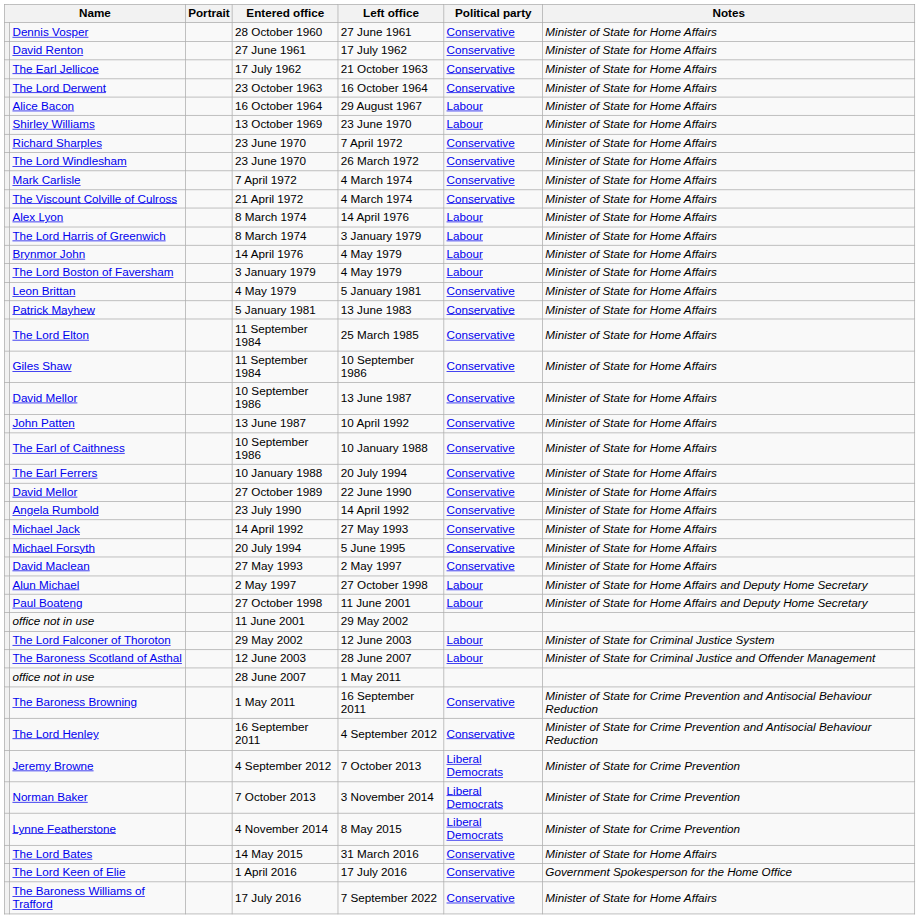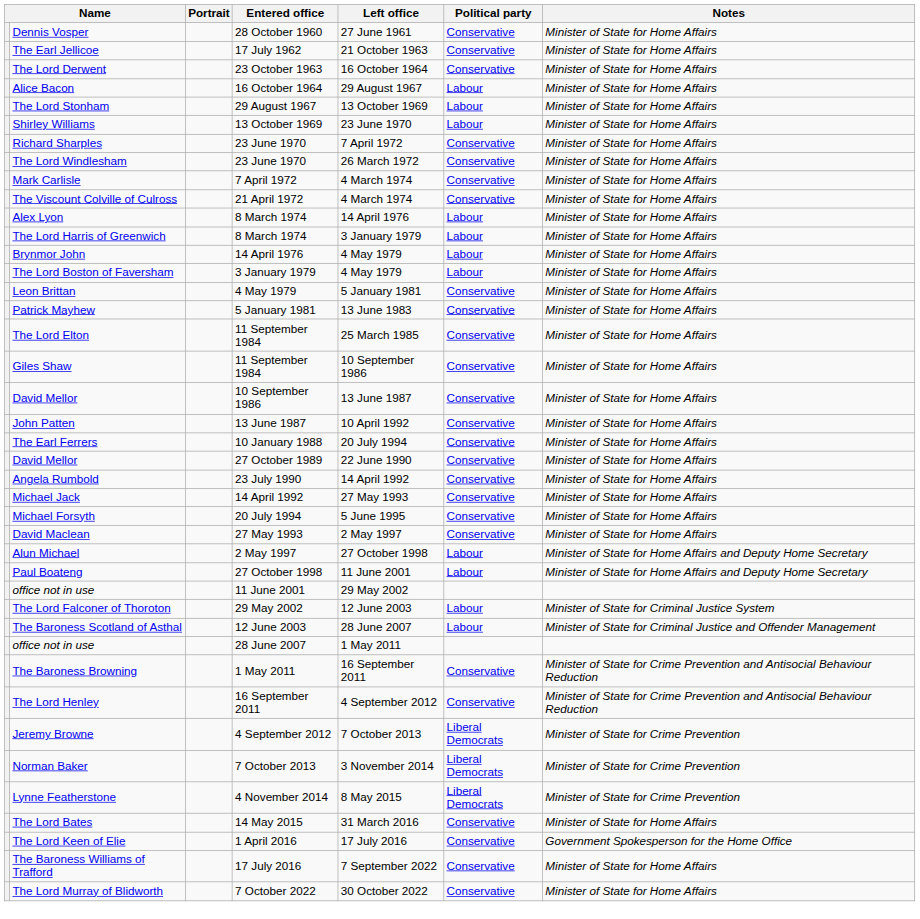- row: (48, 50)
+ row: (61, 106)
- row: (69, 448)
+ row: (88, 891)
